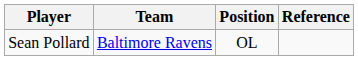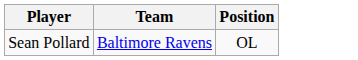- column: (316, 17)
